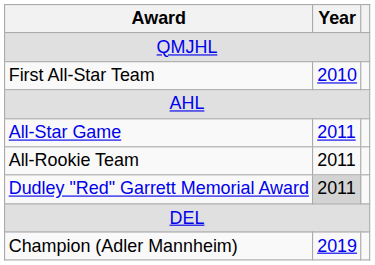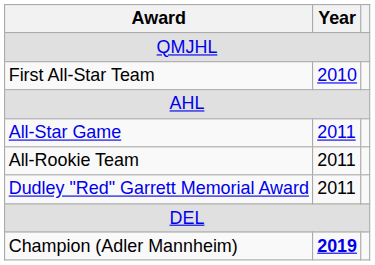(336, 189) lightgrey background -> (336, 189) no background
(337, 246) normal -> (337, 246) bold
